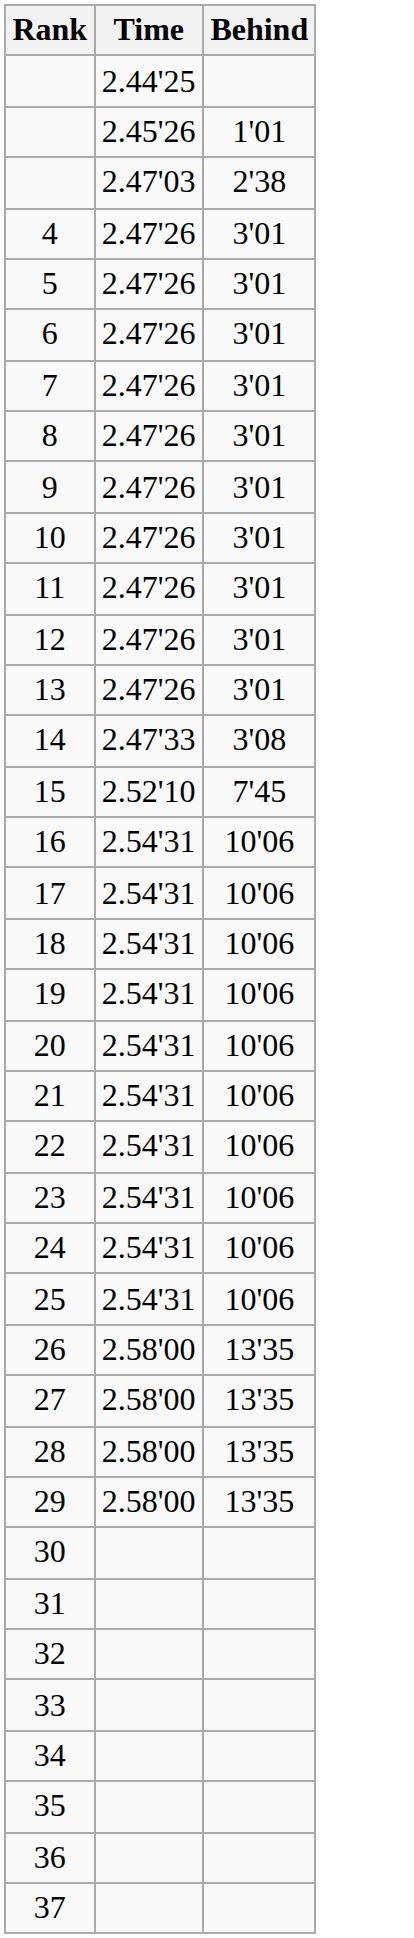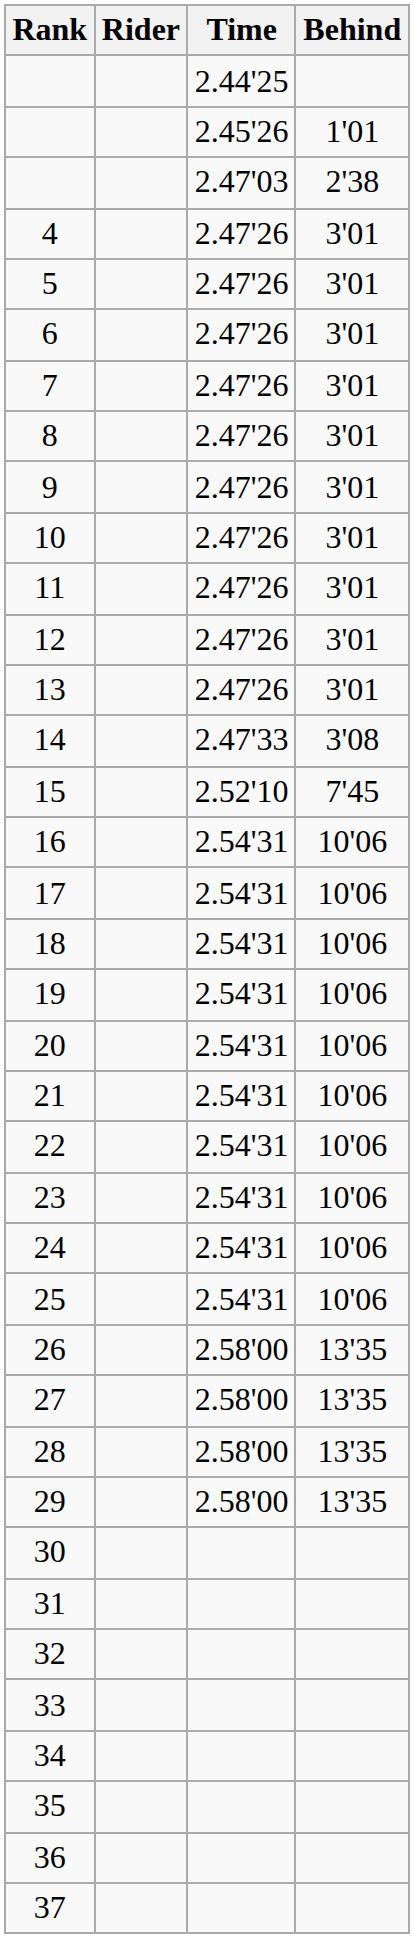+ column: (141, 29)
